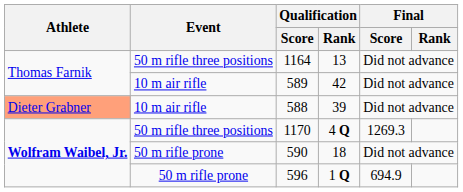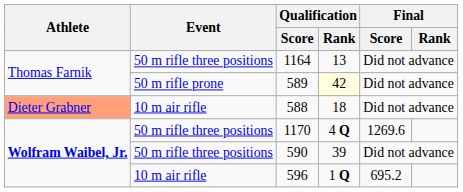(170, 84) 10 m air rifle -> (179, 84) 50 m rifle prone
(339, 84) no background -> (339, 84) lightyellow background
(339, 107) 39 -> (339, 107) 18
(386, 130) 1269.3 -> (386, 130) 1269.6
(179, 153) 50 m rifle prone -> (203, 153) 50 m rifle three positions
(339, 153) 18 -> (339, 153) 39
(203, 175) 50 m rifle prone -> (170, 175) 10 m air rifle
(386, 175) 694.9 -> (386, 175) 695.2
